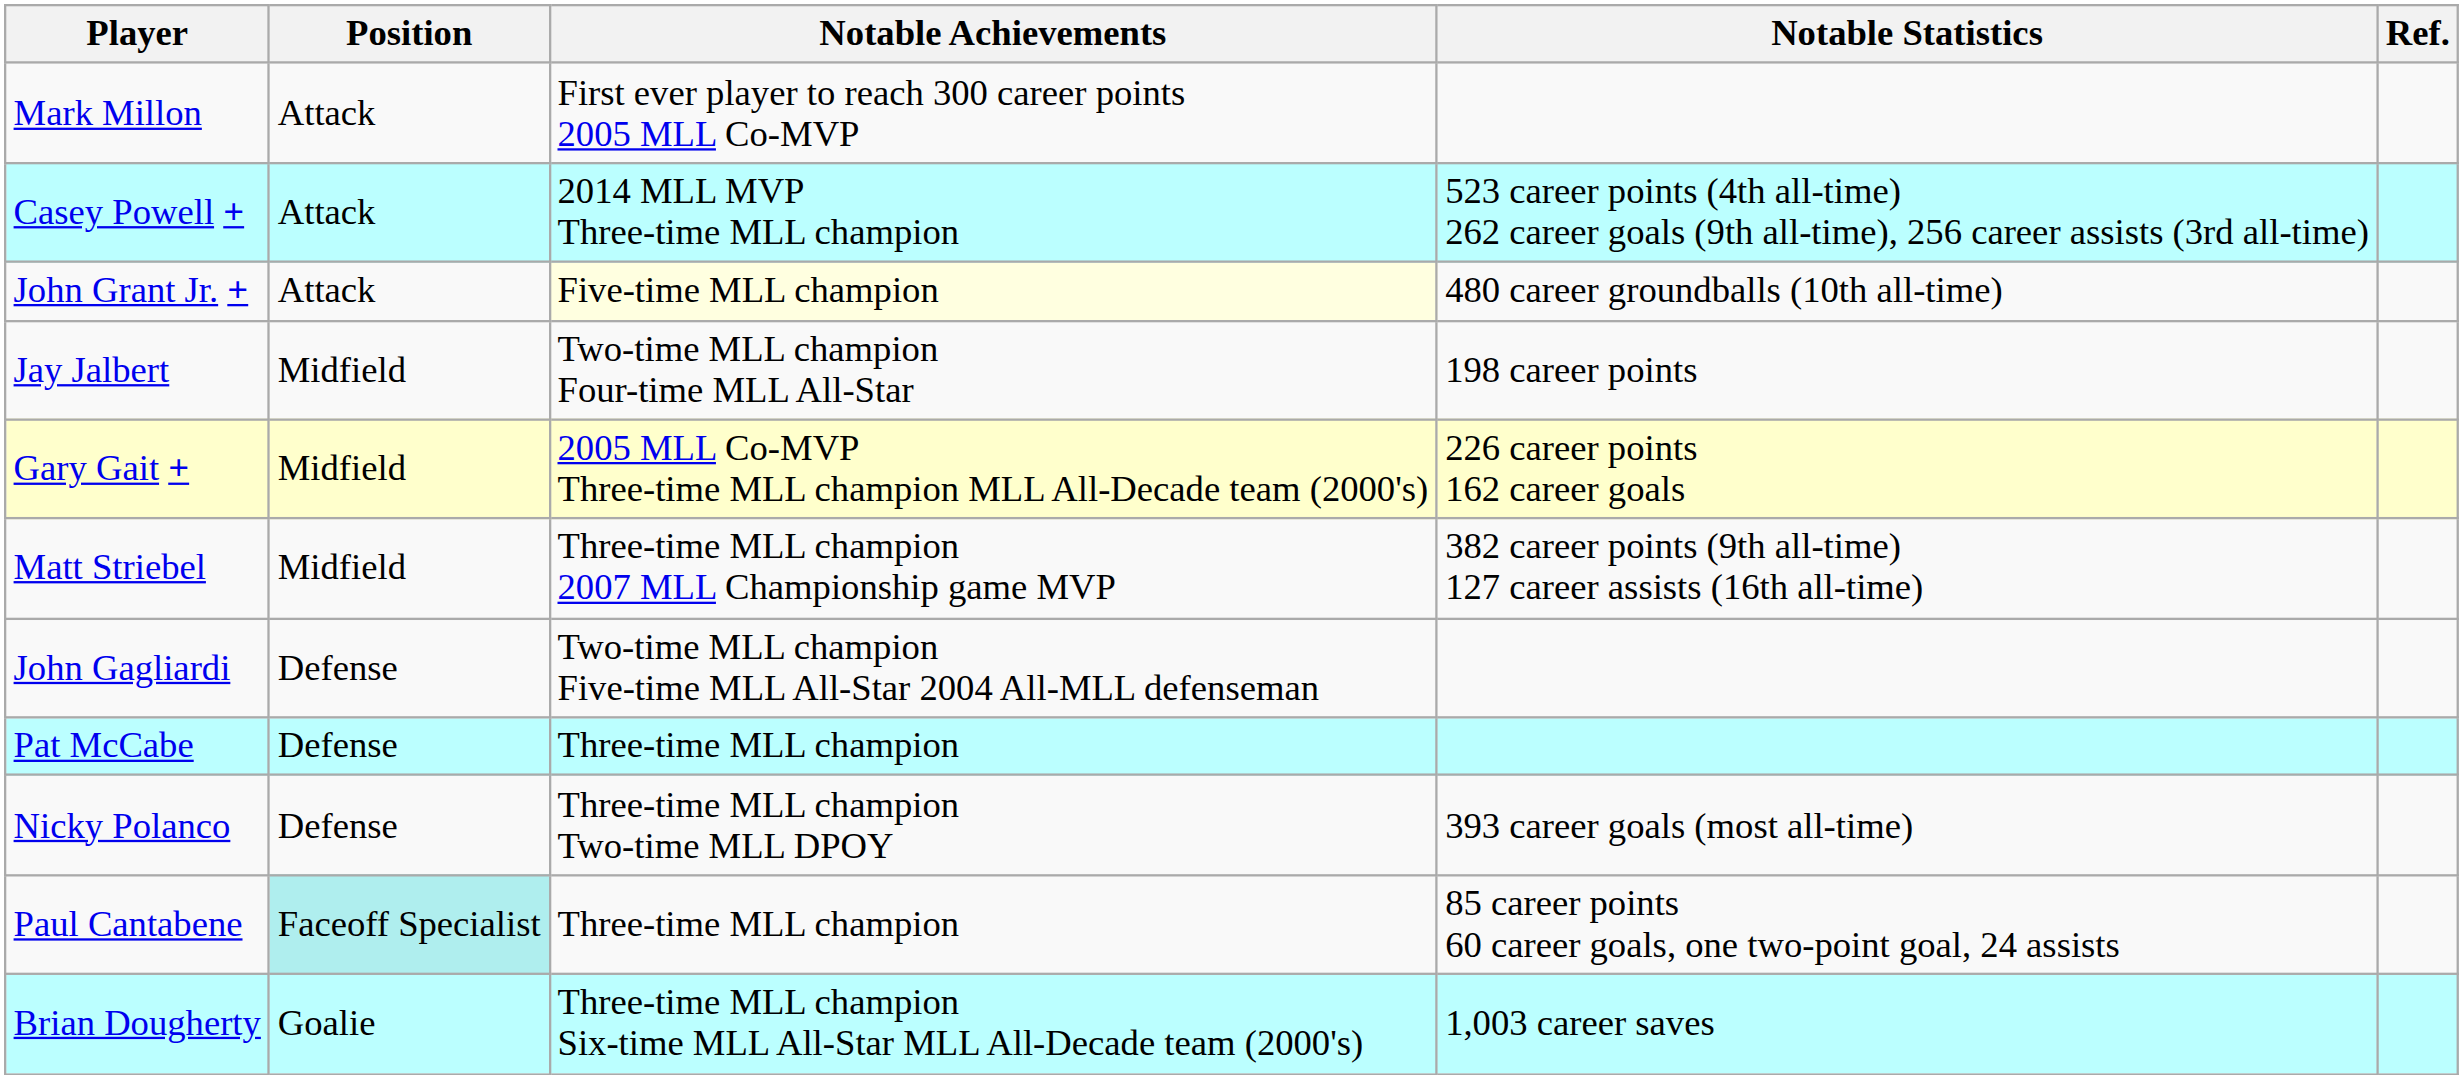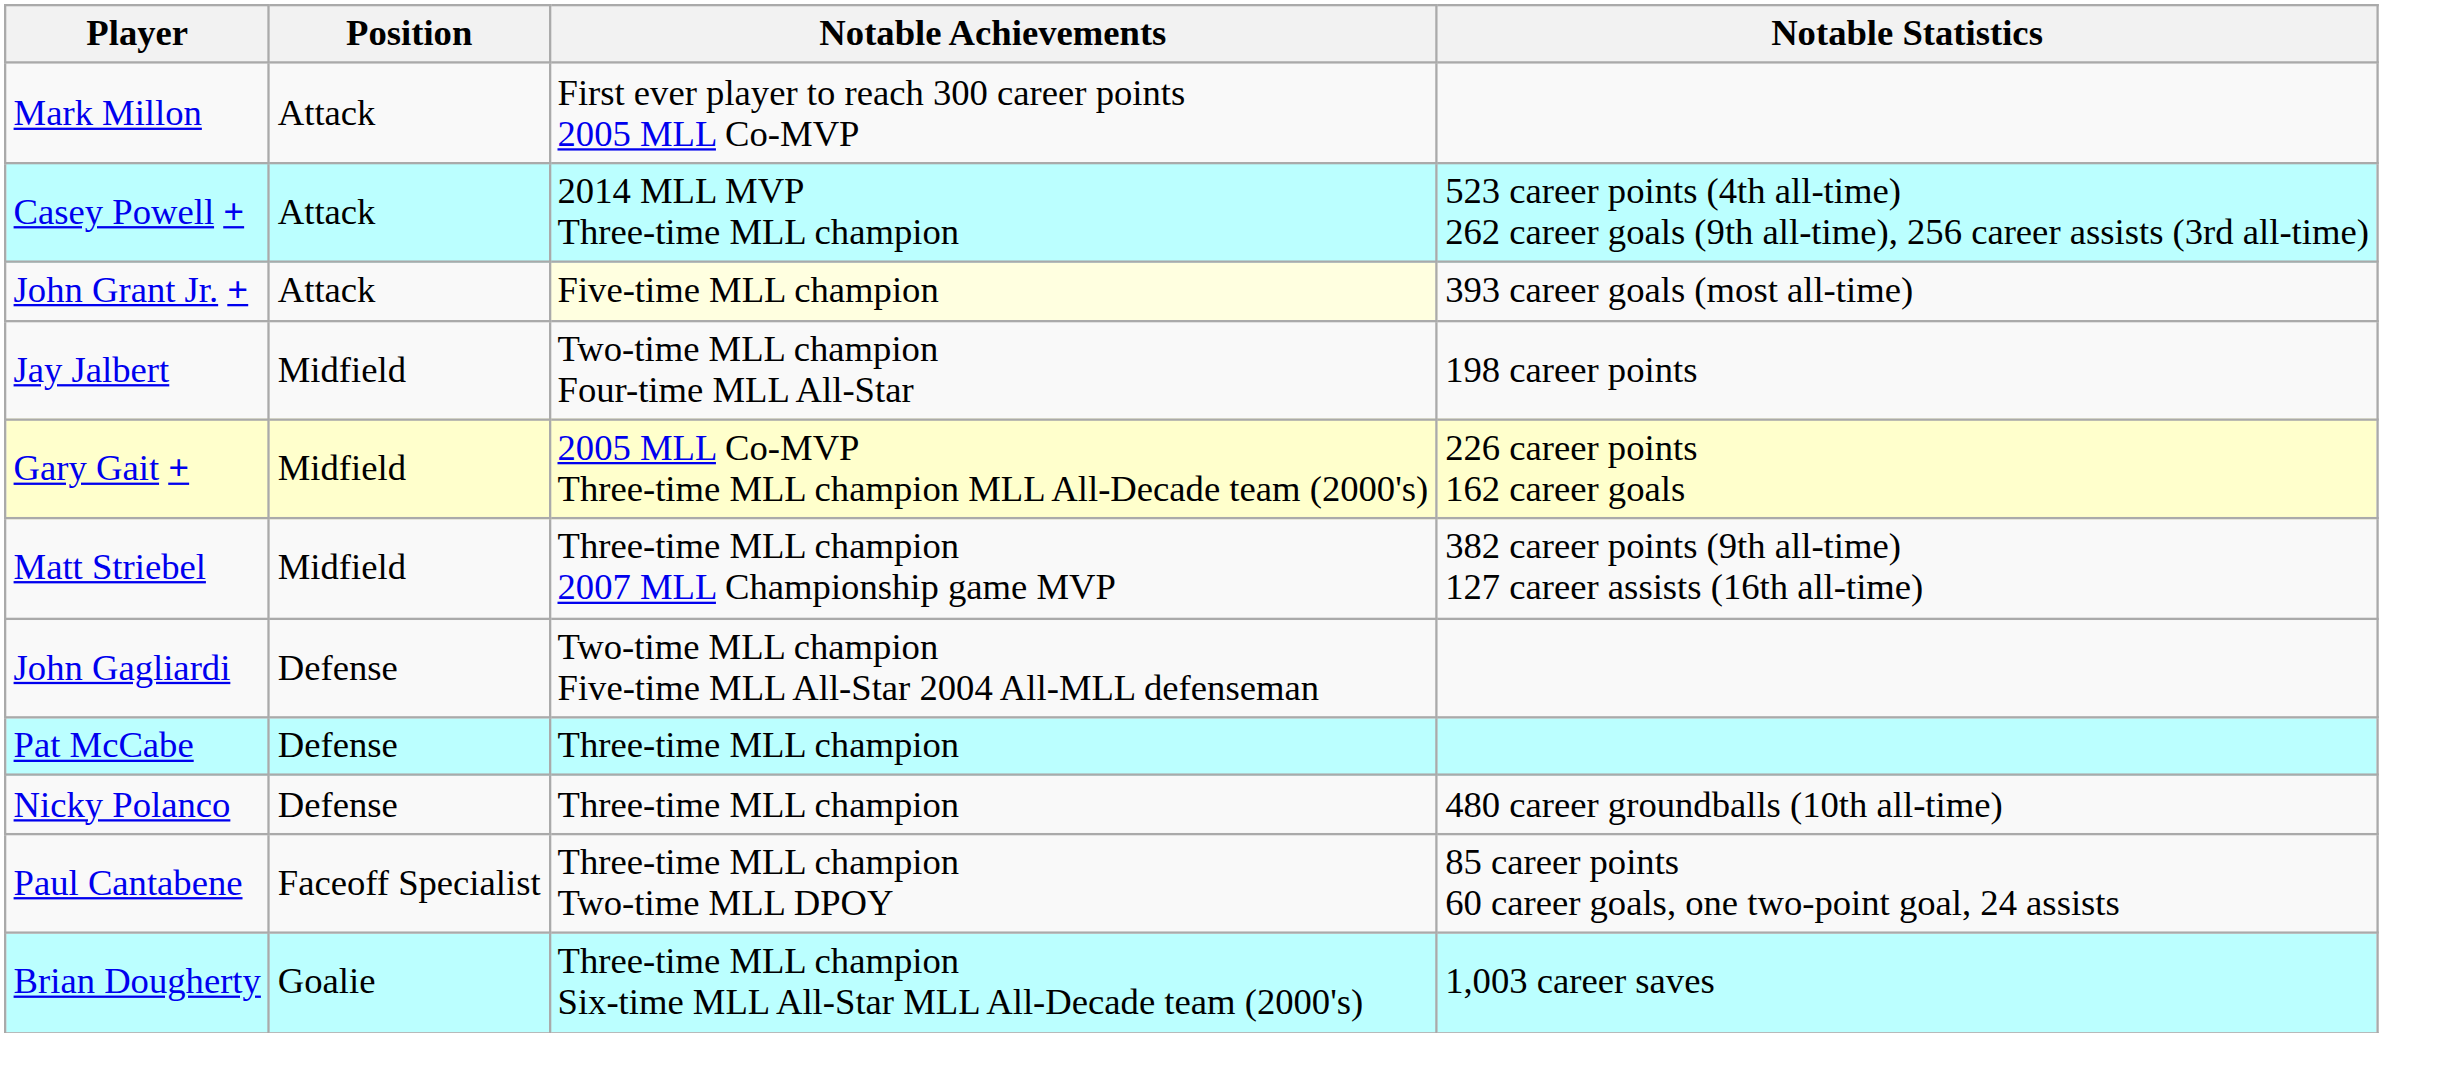- column: (2418, 33)
(1724, 290) 480 career groundballs (10th all-time) -> (1679, 290) 393 career goals (most all-time)
(758, 824) Three-time MLL champion Two-time MLL DPOY -> (758, 803) Three-time MLL champion
(1679, 824) 393 career goals (most all-time) -> (1724, 803) 480 career groundballs (10th all-time)
(409, 923) paleturquoise background -> (409, 882) no background
(758, 923) Three-time MLL champion -> (758, 882) Three-time MLL champion Two-time MLL DPOY
